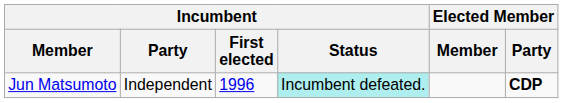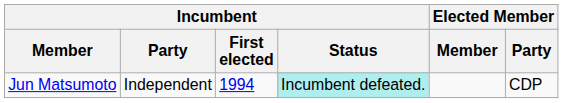(237, 85) 1996 -> (237, 85) 1994
(526, 85) bold -> (526, 85) normal
